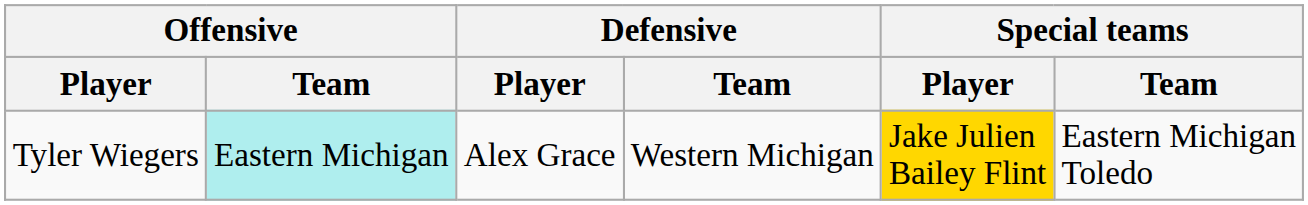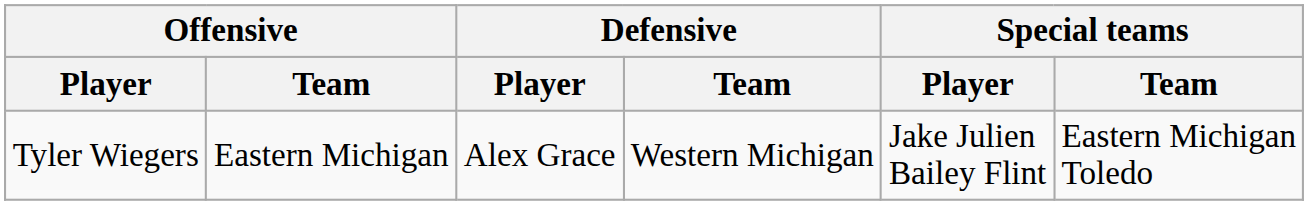(331, 154) paleturquoise background -> (331, 154) no background
(968, 154) gold background -> (968, 154) no background
